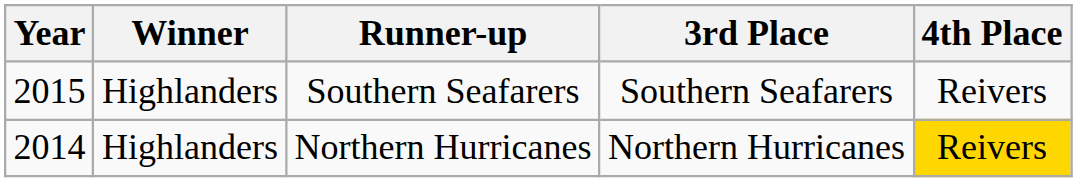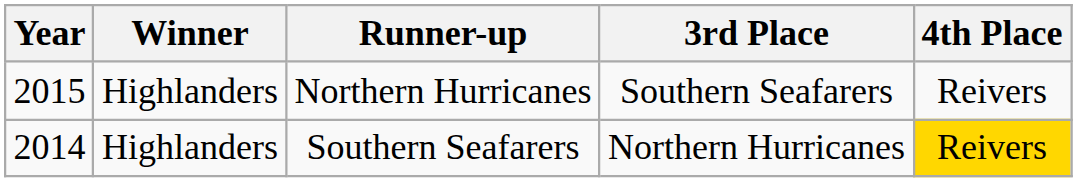(443, 90) Southern Seafarers -> (443, 90) Northern Hurricanes
(443, 147) Northern Hurricanes -> (443, 147) Southern Seafarers
